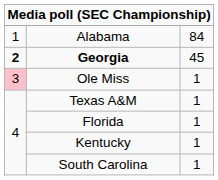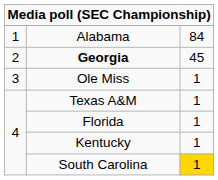(15, 57) bold -> (15, 57) normal
(15, 79) pink background -> (15, 79) no background
(197, 164) no background -> (197, 164) gold background
